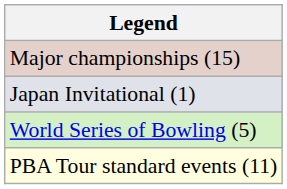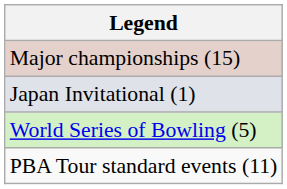(144, 165) lightyellow background -> (144, 165) no background
